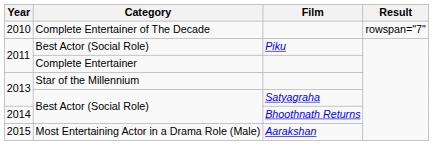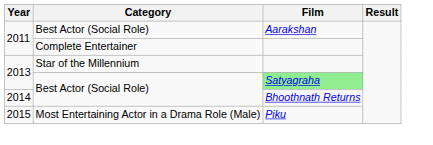- row: (19, 30)
(276, 47) Piku -> (291, 30) Aarakshan
(293, 98) no background -> (293, 81) lightgreen background
(291, 132) Aarakshan -> (276, 115) Piku
